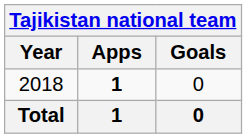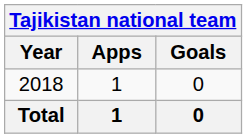(117, 84) bold -> (117, 84) normal
